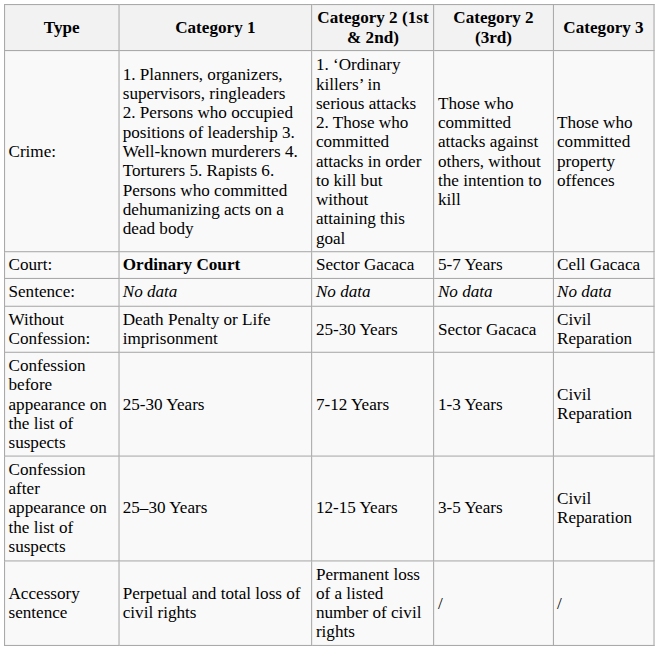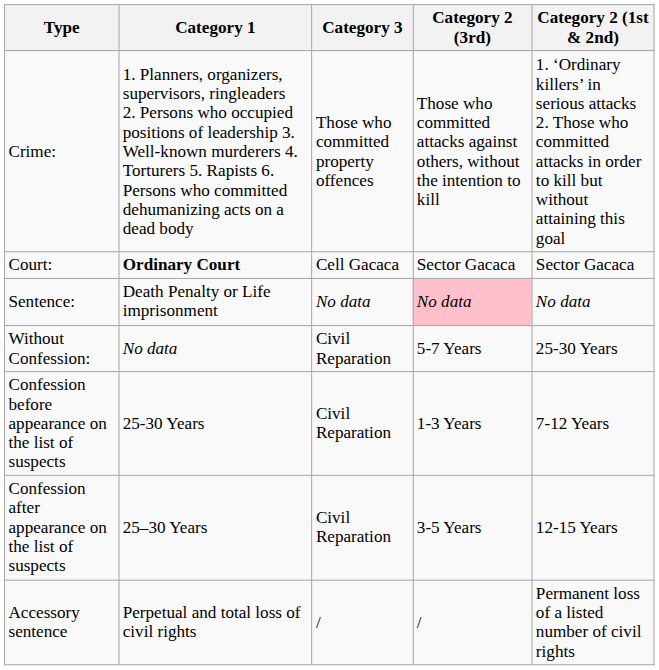columns swapped: (373, 27) <-> (604, 27)
(470, 264) 5-7 Years -> (466, 264) Sector Gacaca
(150, 292) No data -> (197, 301) Death Penalty or Life imprisonment
(465, 292) no background -> (444, 301) pink background
(197, 328) Death Penalty or Life imprisonment -> (150, 348) No data
(487, 328) Sector Gacaca -> (449, 348) 5-7 Years
